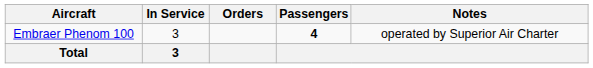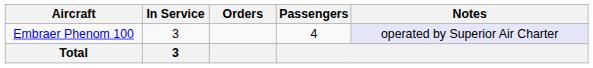(314, 33) bold -> (314, 33) normal
(470, 33) no background -> (470, 33) lavender background
